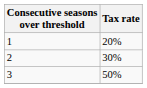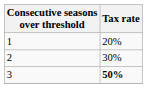(112, 74) normal -> (113, 74) bold
